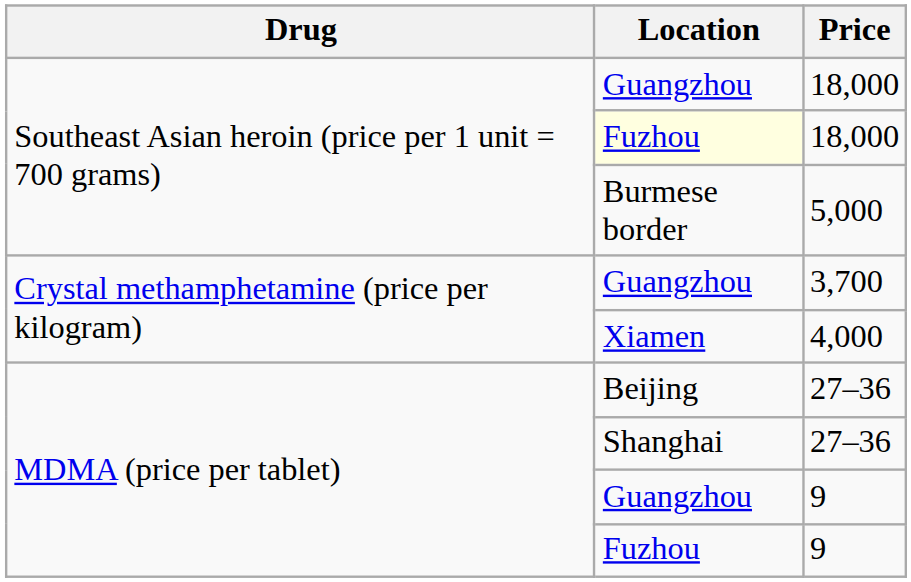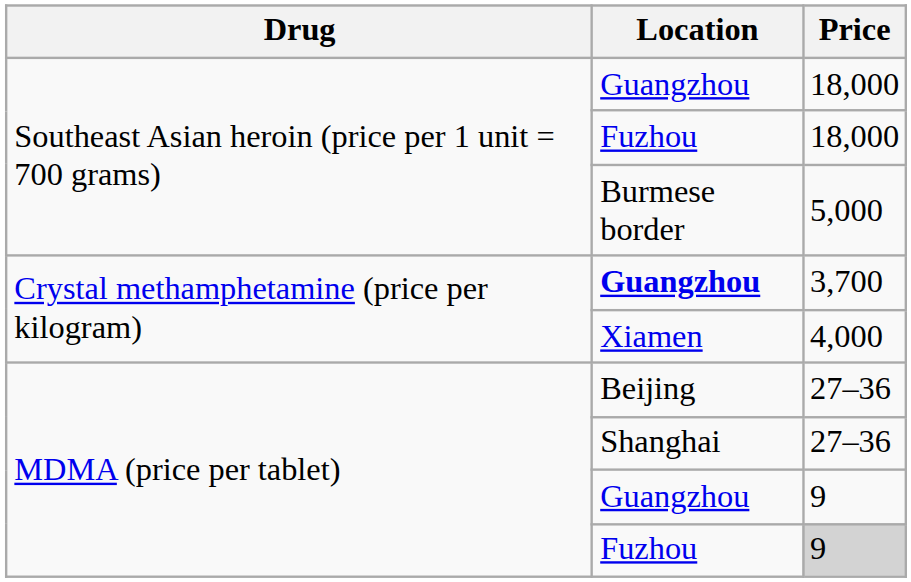(651, 137) lightyellow background -> (649, 137) no background
(677, 282) normal -> (680, 282) bold
(818, 549) no background -> (818, 549) lightgrey background
